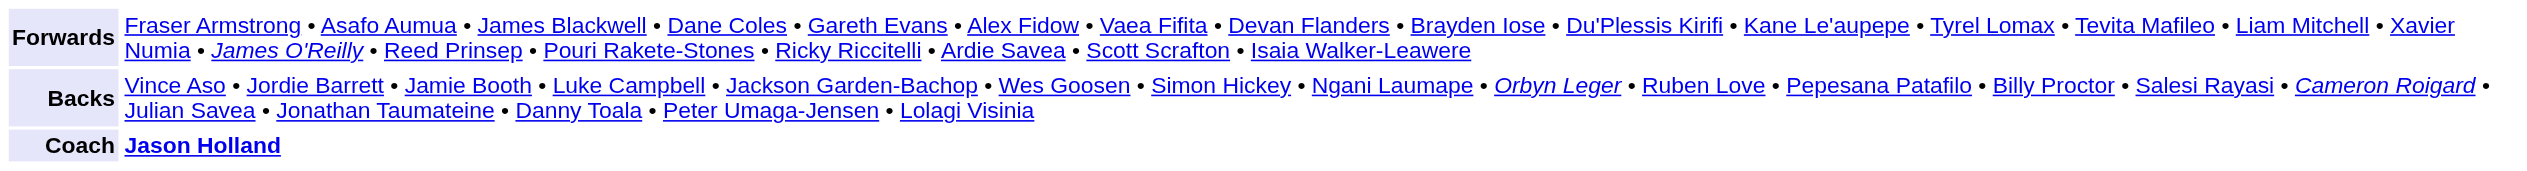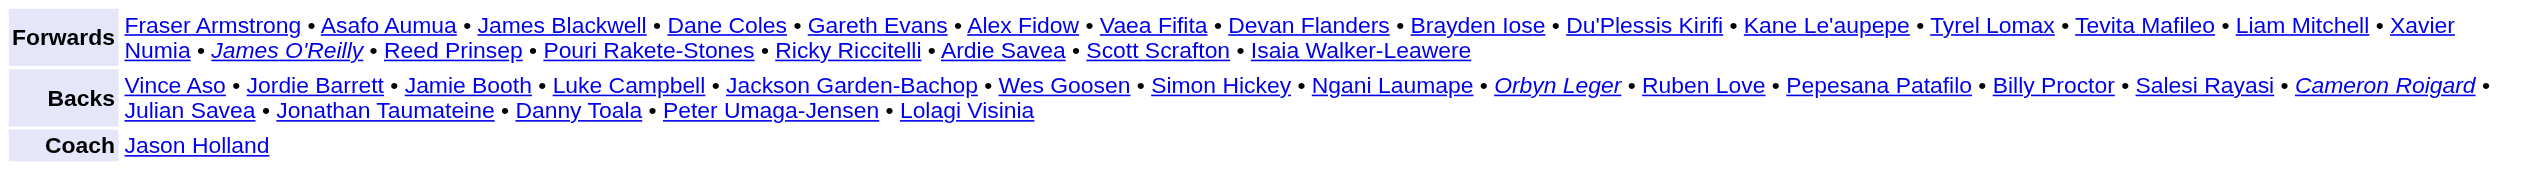(203, 146) bold -> (197, 146) normal
